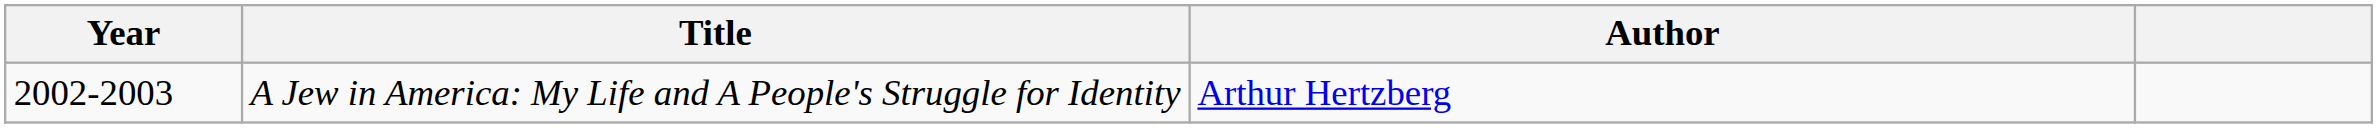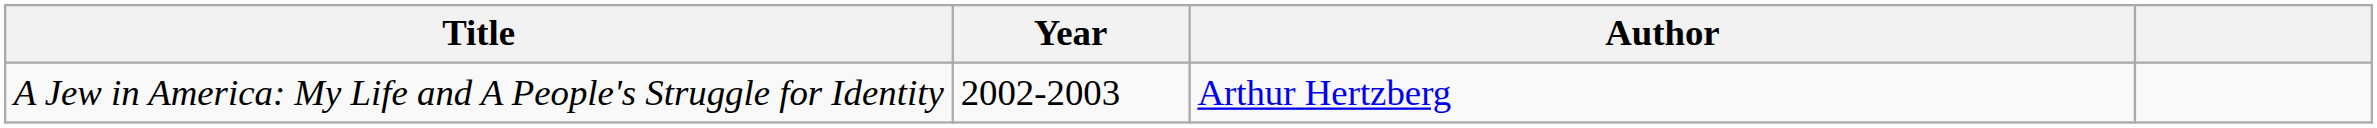columns swapped: (124, 33) <-> (715, 33)
